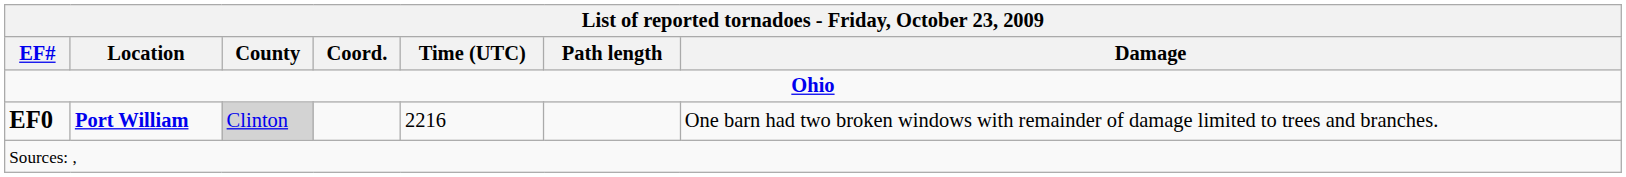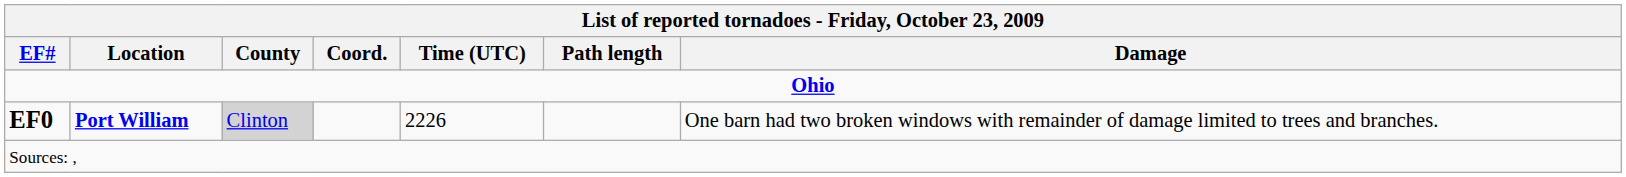(426, 120) 2216 -> (426, 120) 2226
